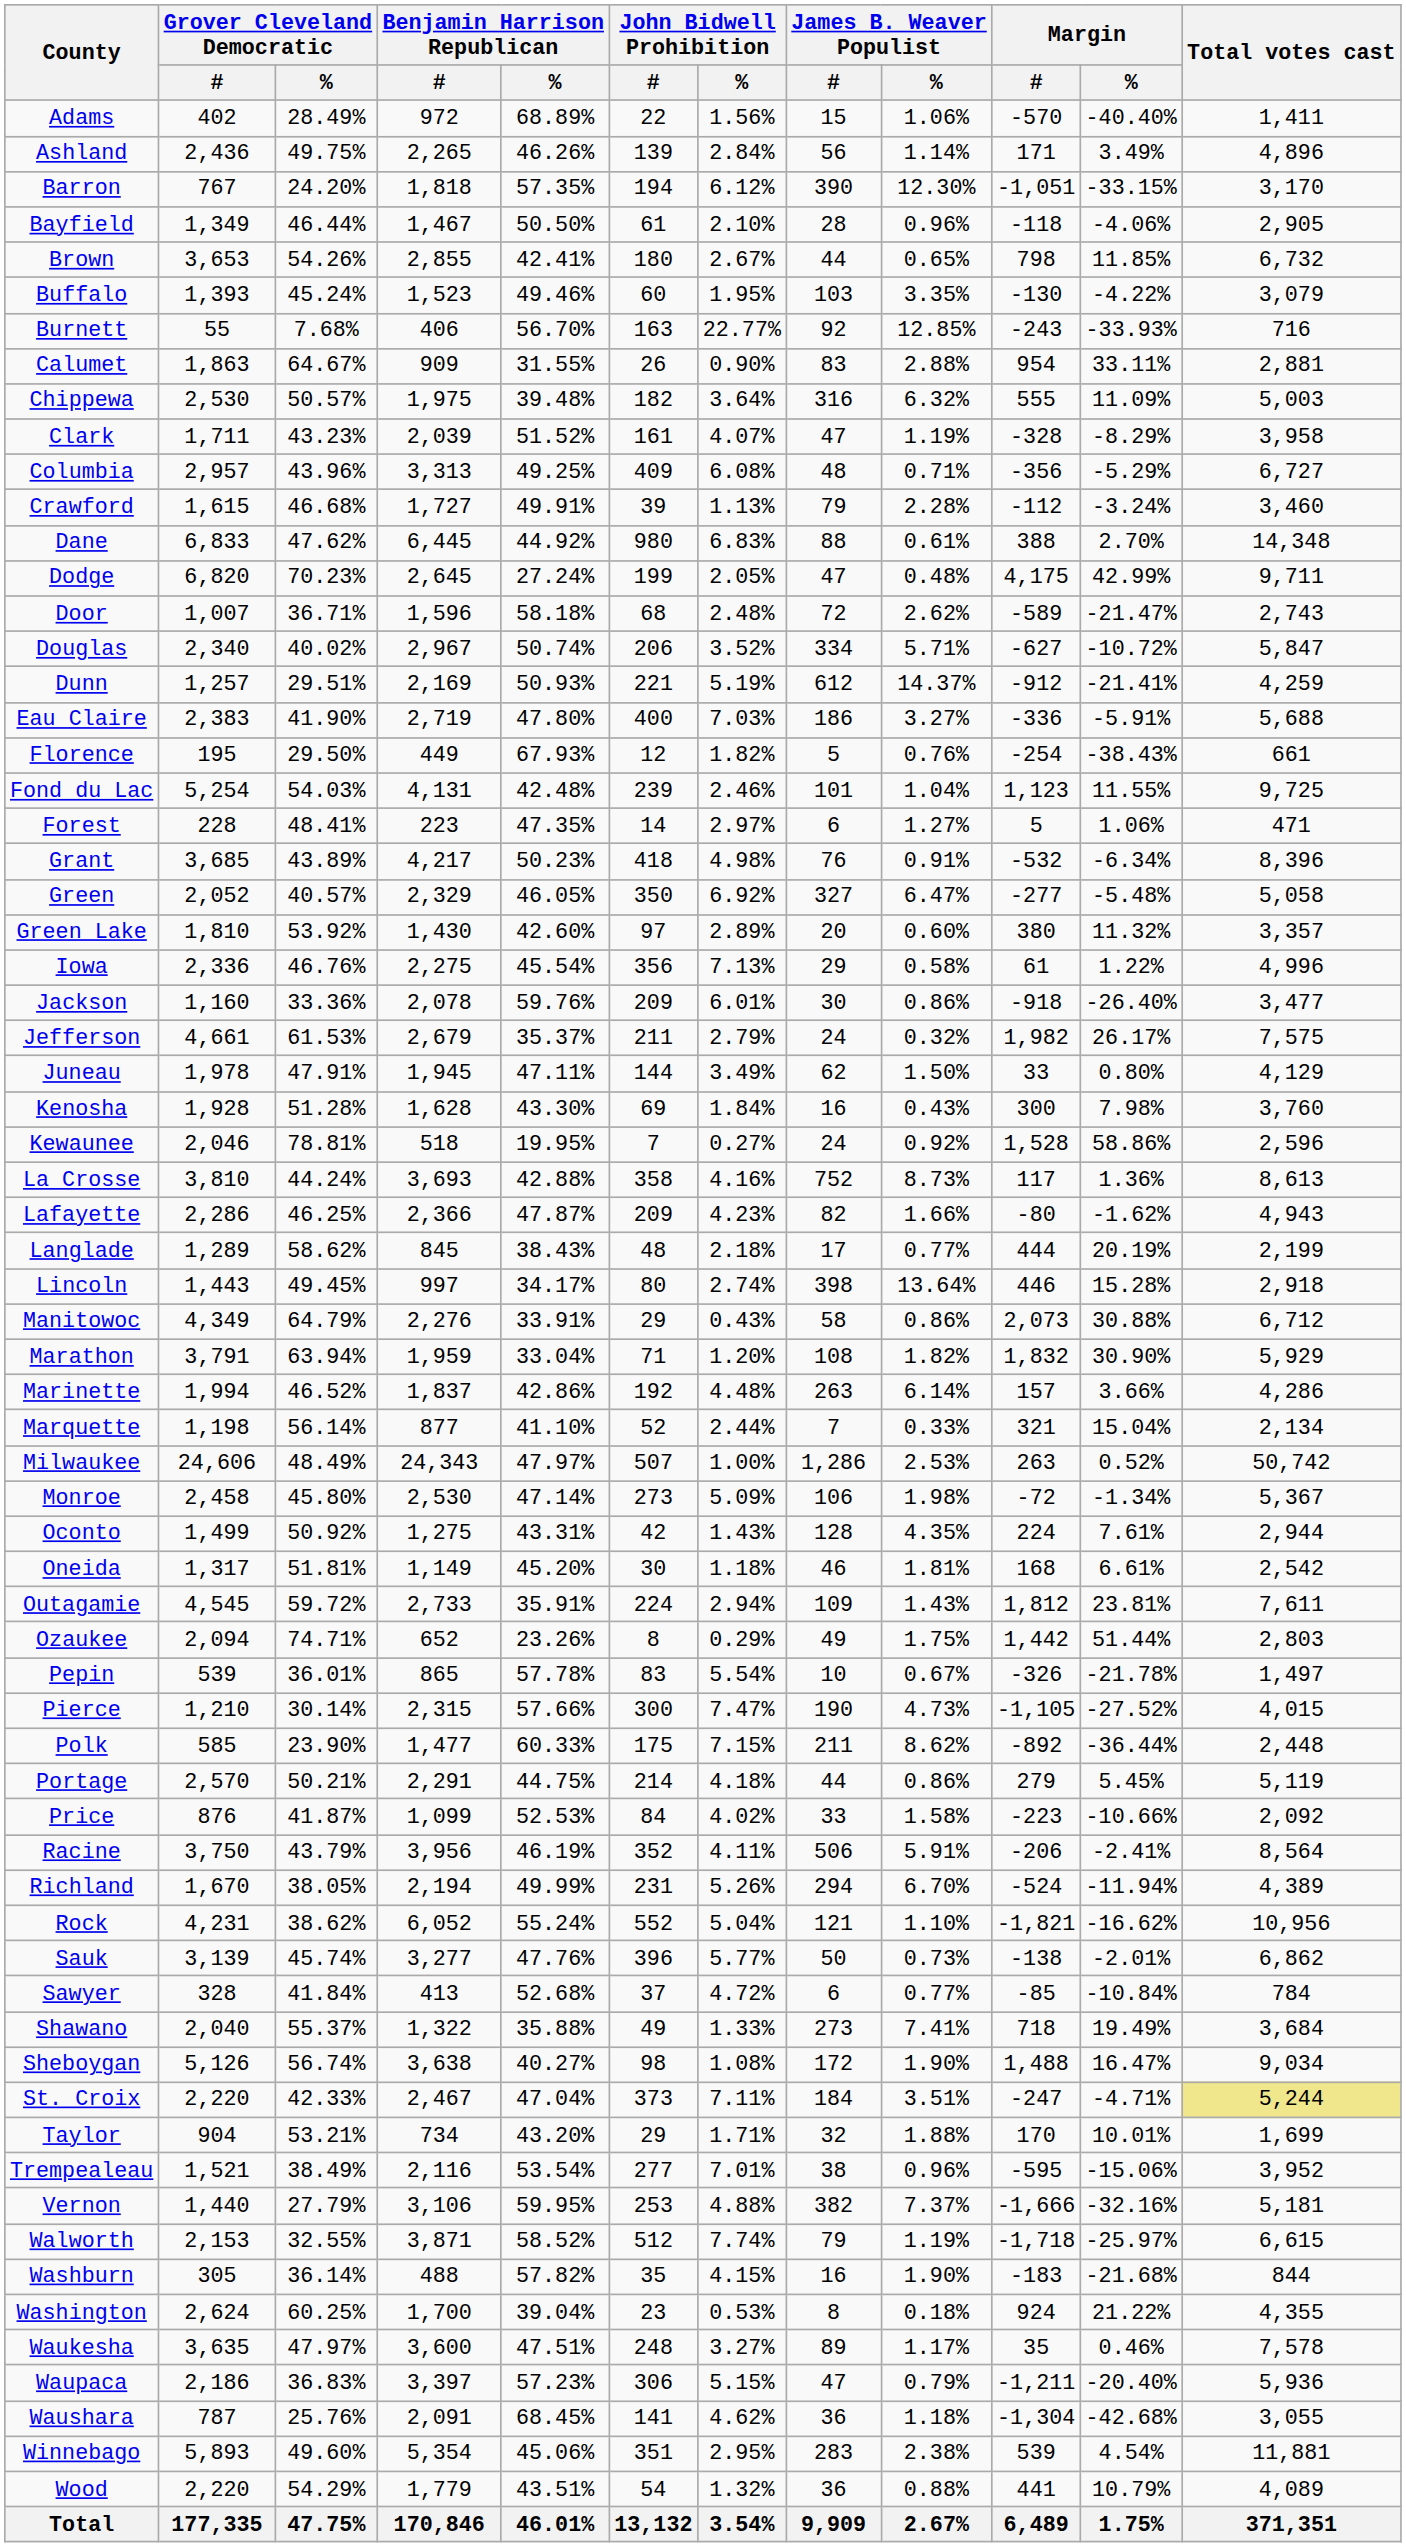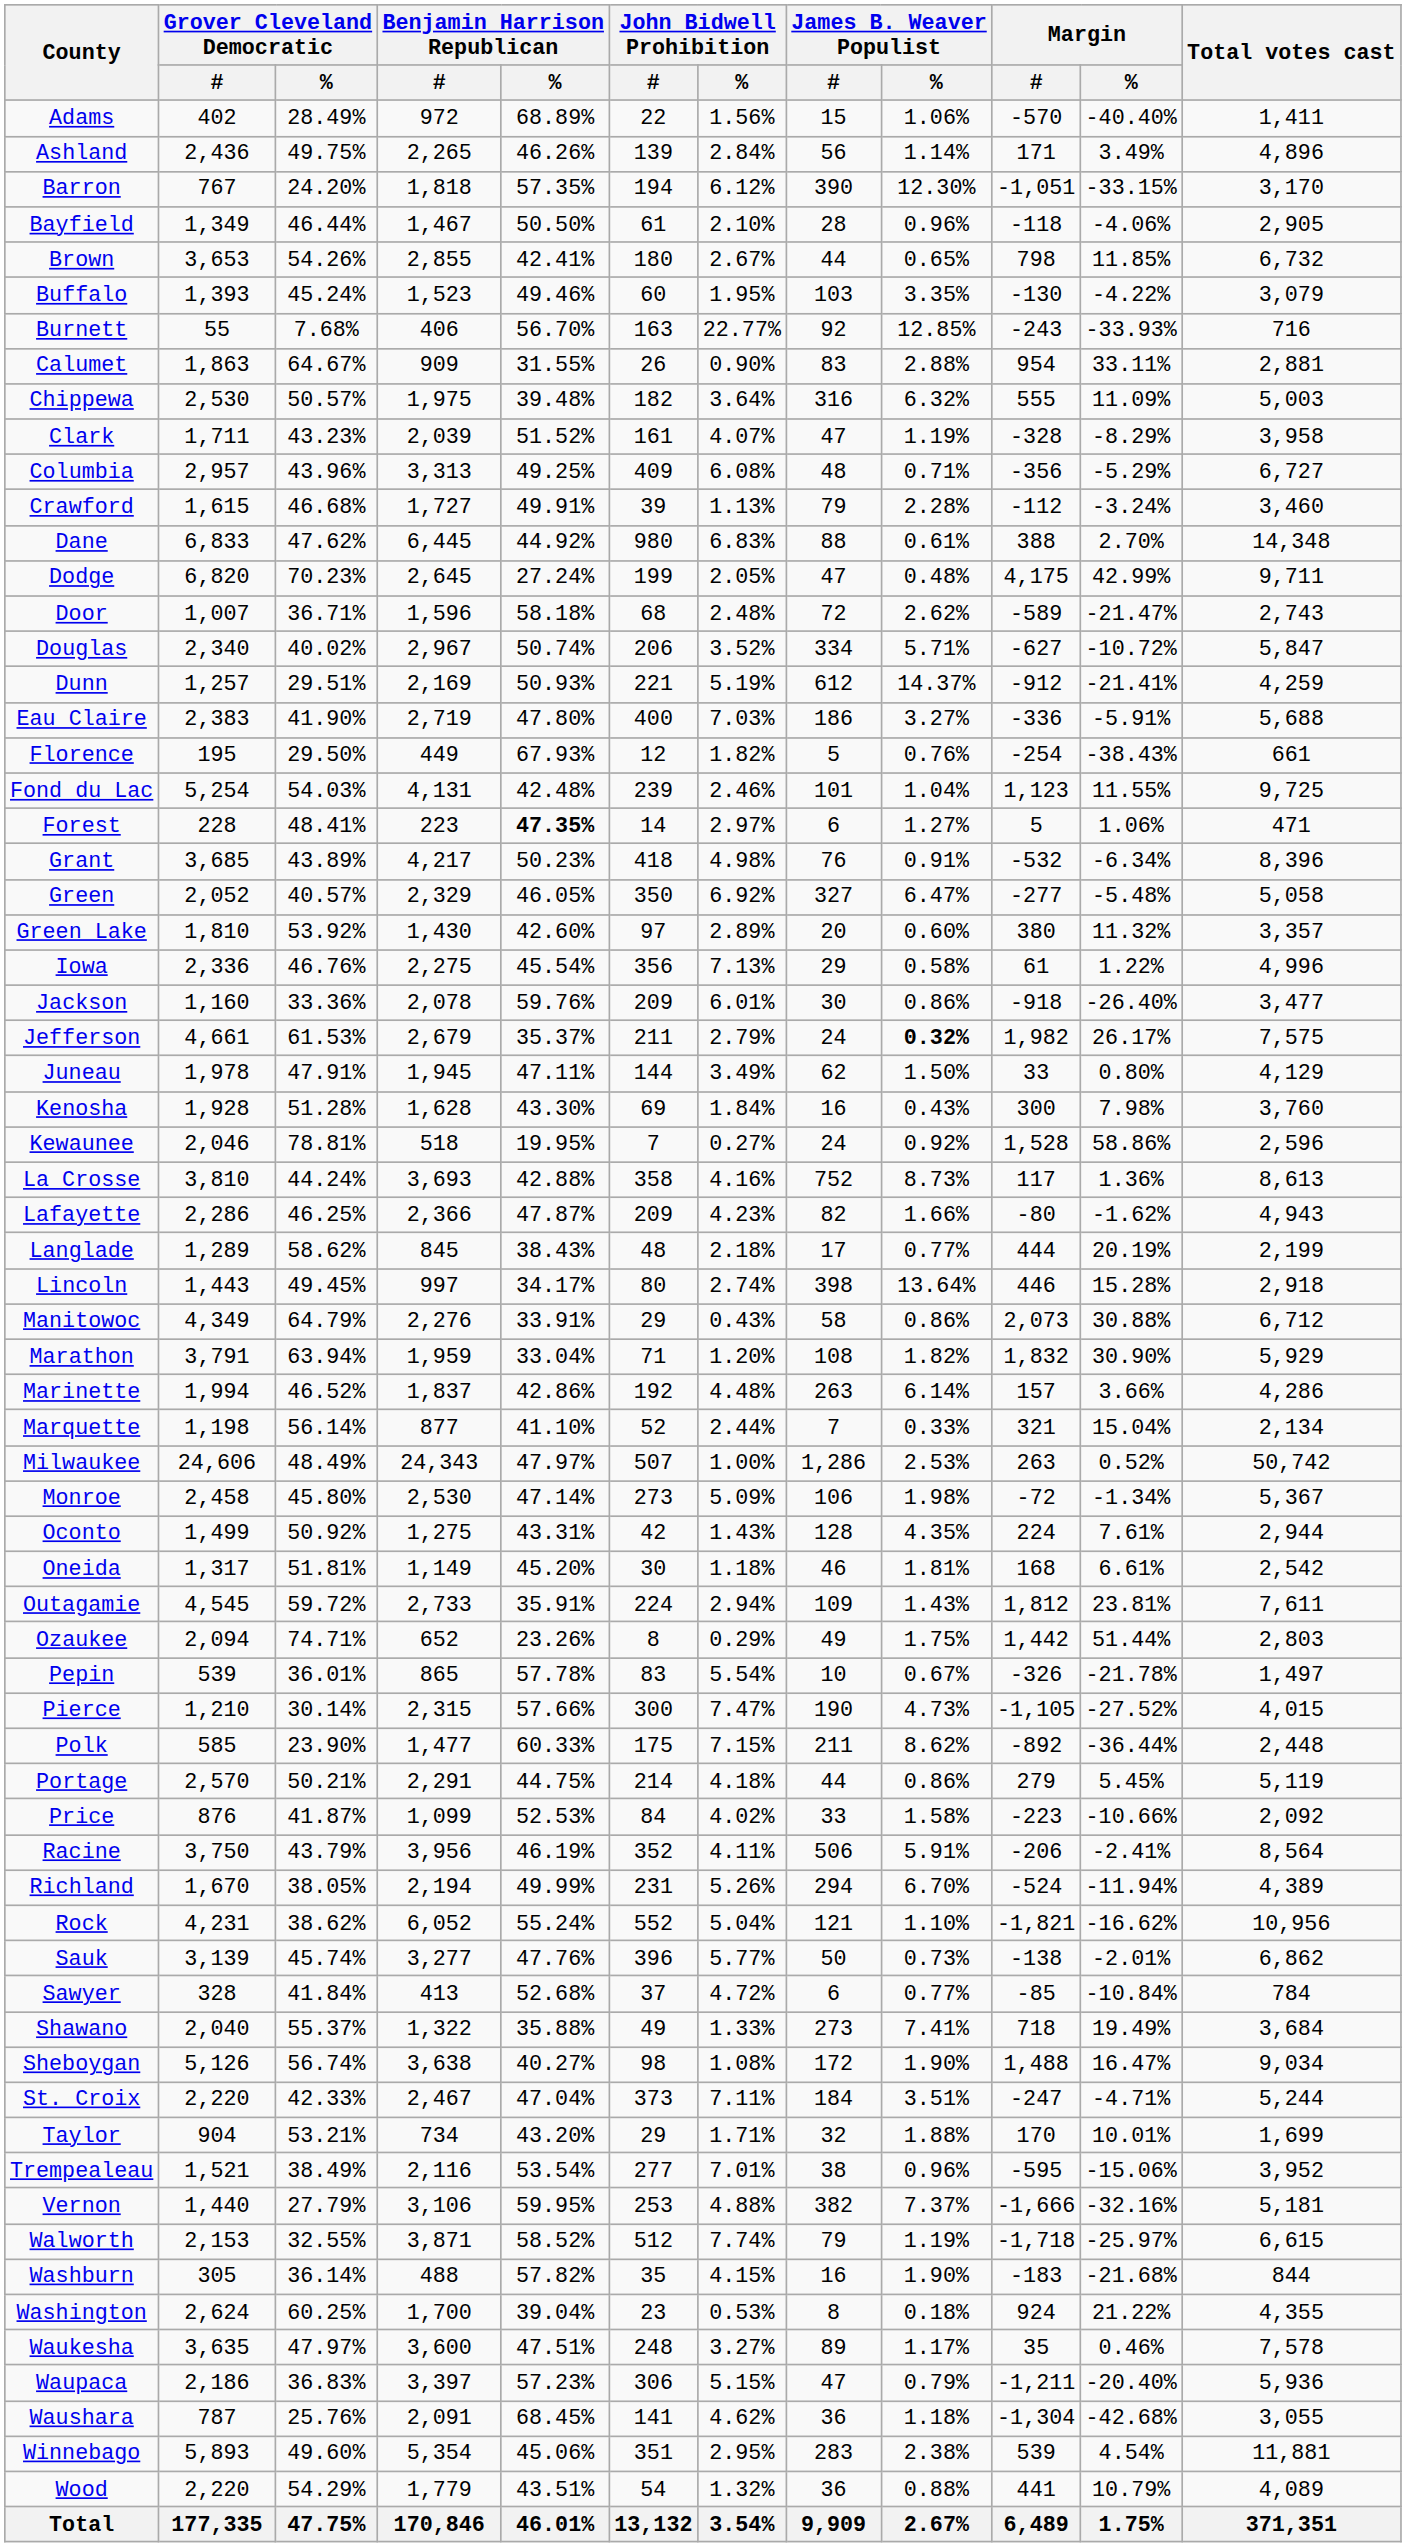(555, 826) normal -> (555, 826) bold
(936, 1038) normal -> (936, 1038) bold
(1291, 2100) khaki background -> (1291, 2100) no background
